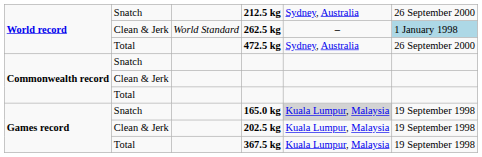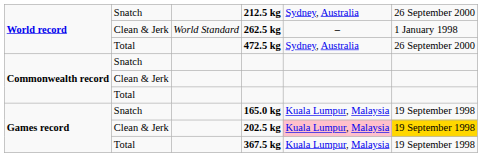(426, 29) lightblue background -> (426, 29) no background
(337, 111) lightgrey background -> (337, 111) no background
(337, 128) no background -> (337, 128) pink background
(435, 128) no background -> (435, 128) gold background
